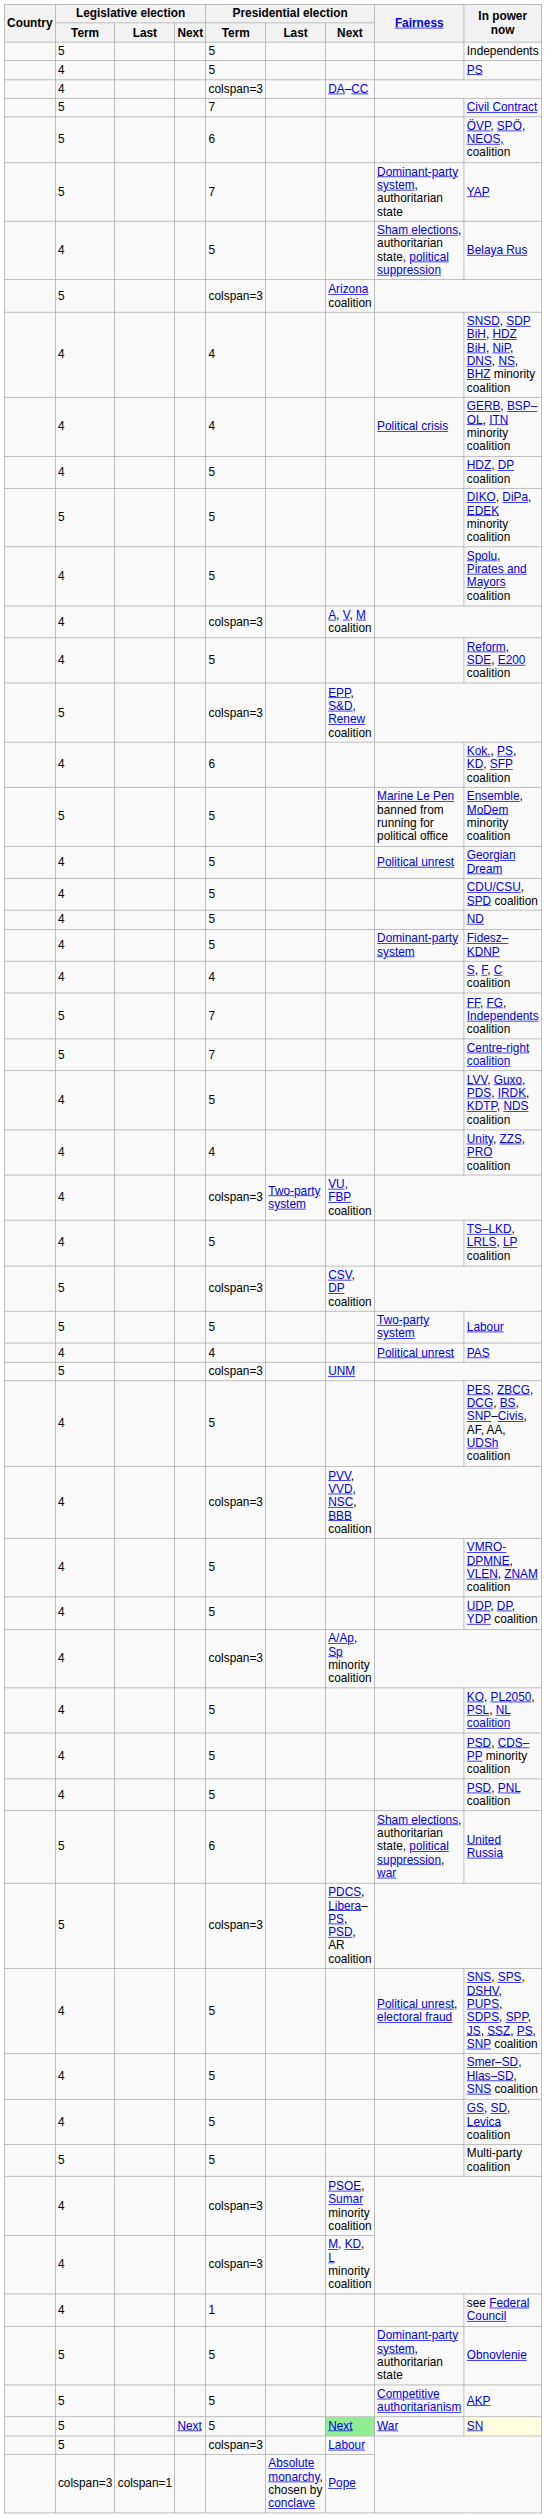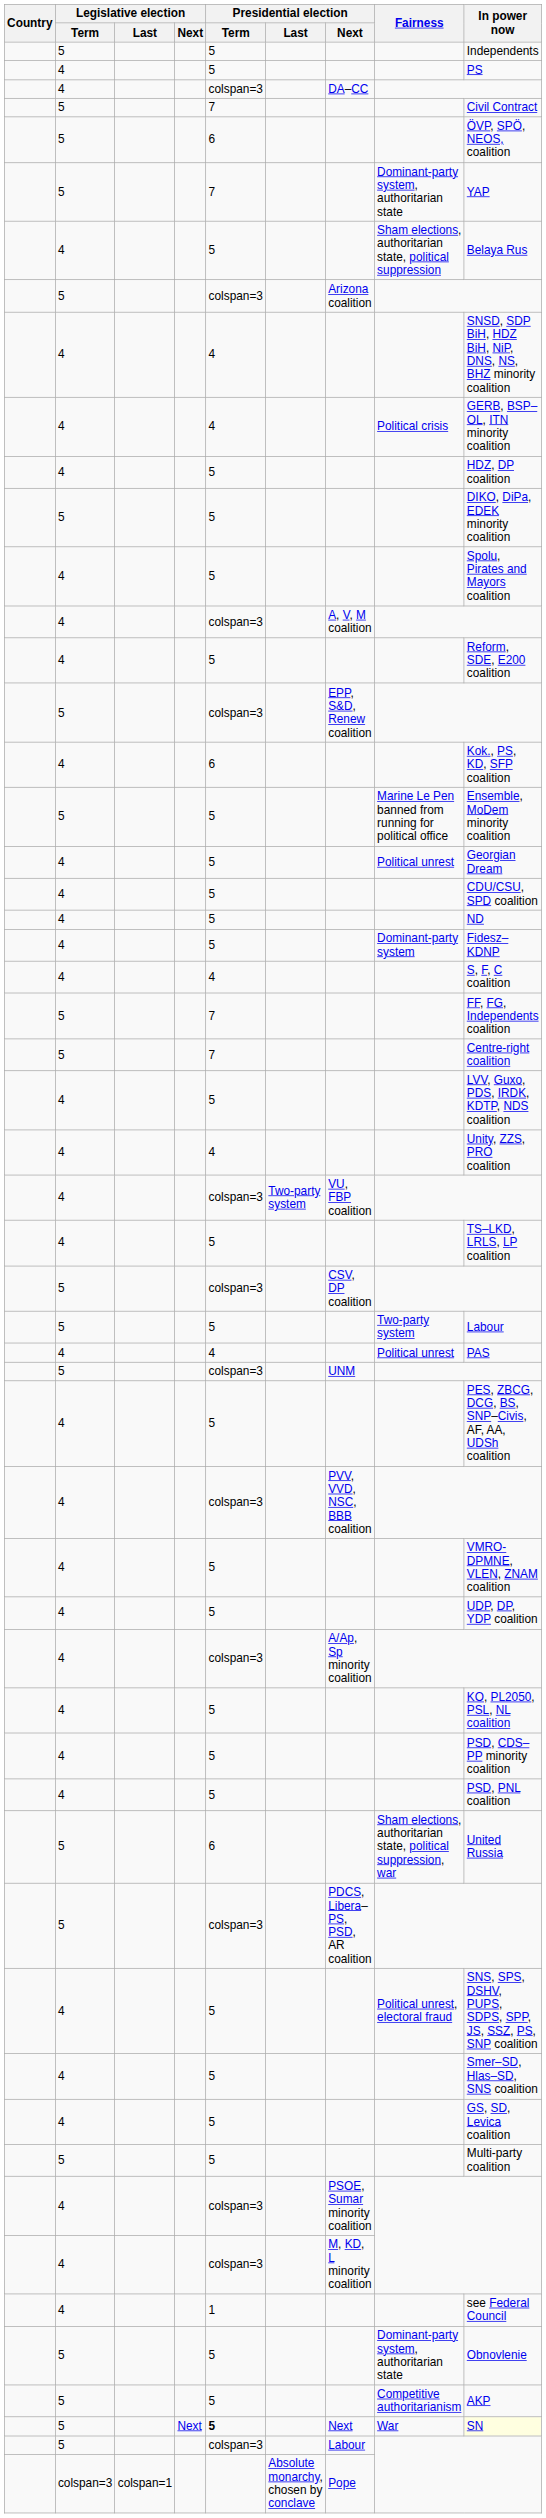(212, 2426) normal -> (212, 2426) bold
(340, 2426) lightgreen background -> (340, 2426) no background
